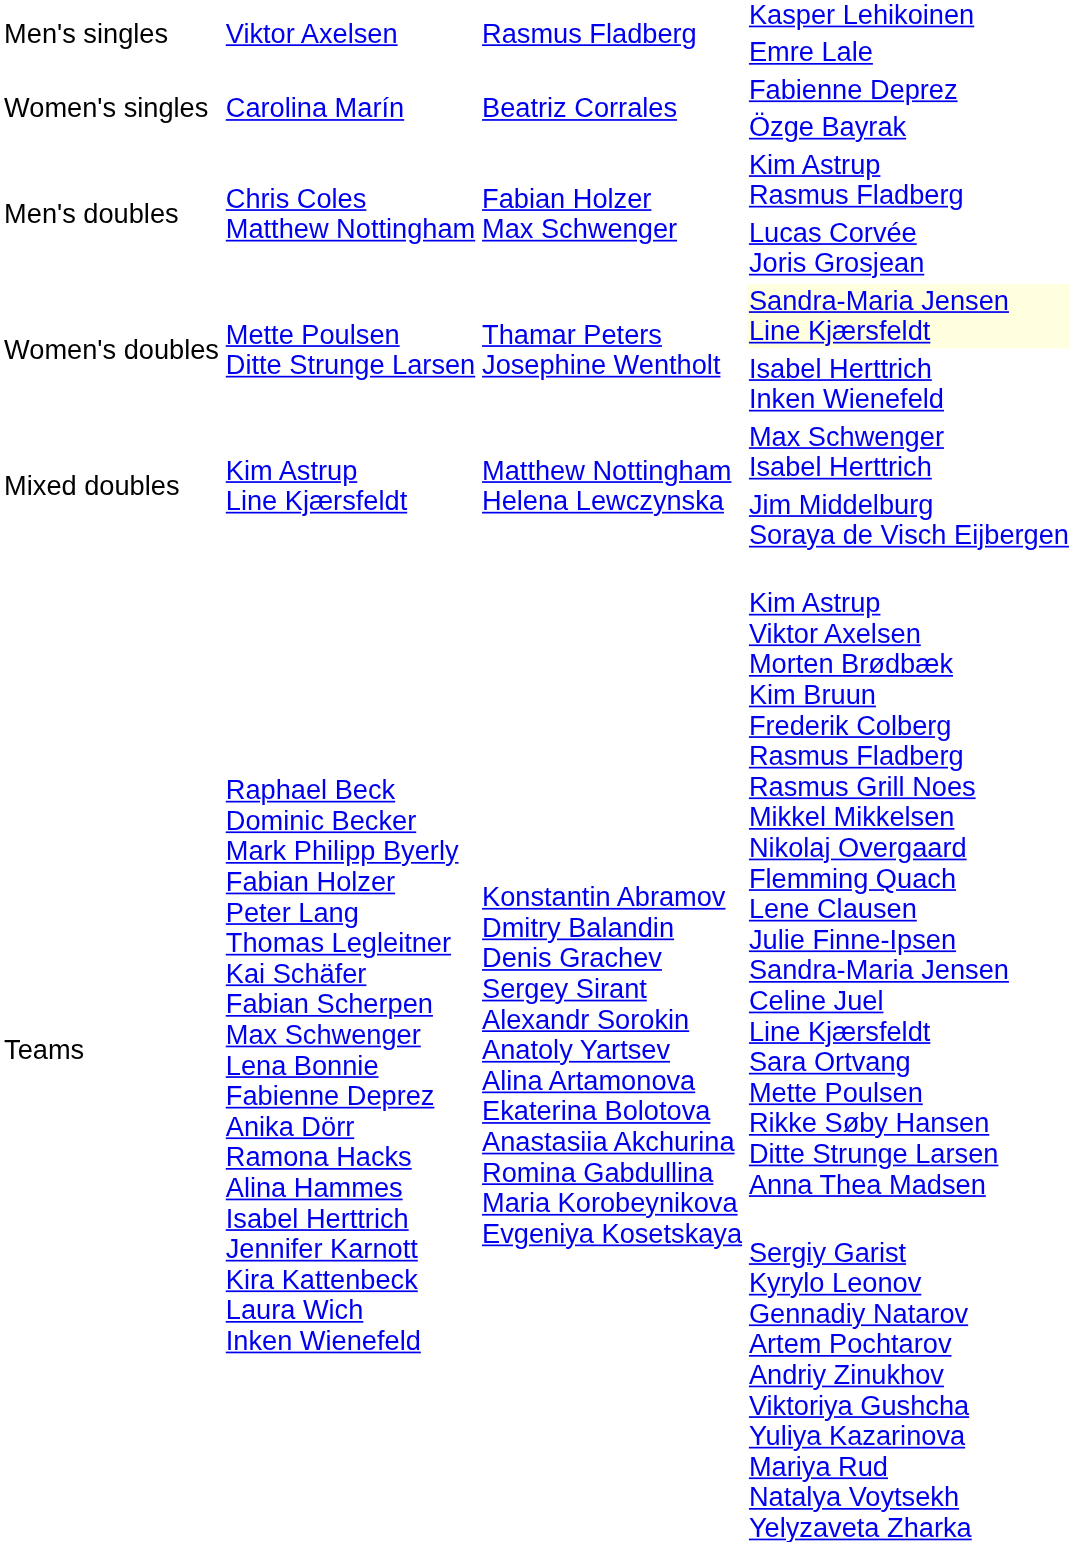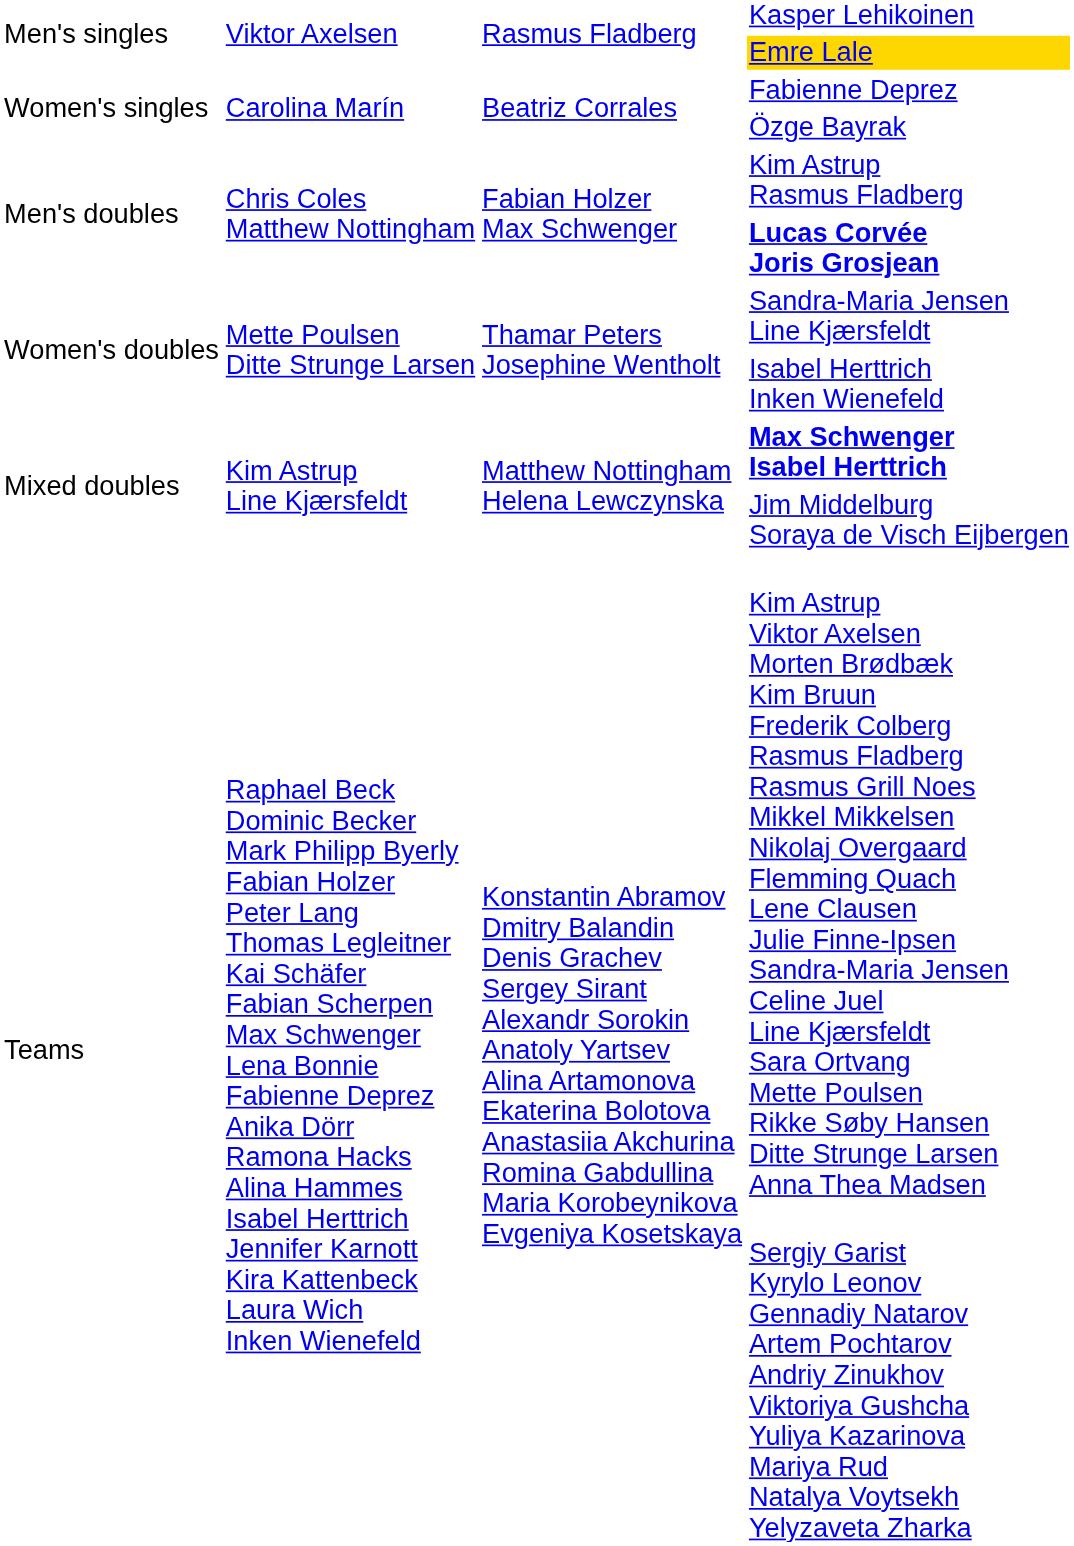(811, 52) no background -> (811, 52) gold background
(837, 247) normal -> (844, 247) bold
(879, 315) lightyellow background -> (879, 315) no background
(846, 451) normal -> (852, 451) bold
